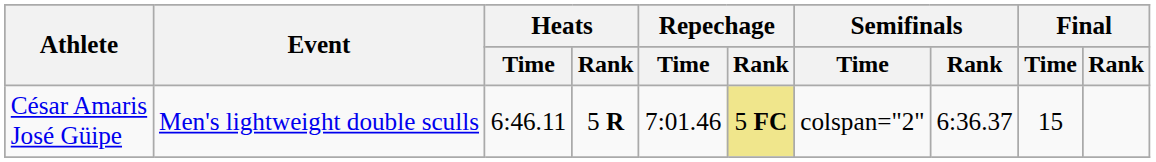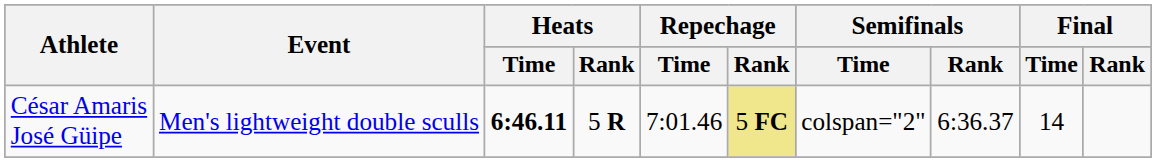(528, 121) normal -> (529, 121) bold
(1051, 121) 15 -> (1051, 121) 14
